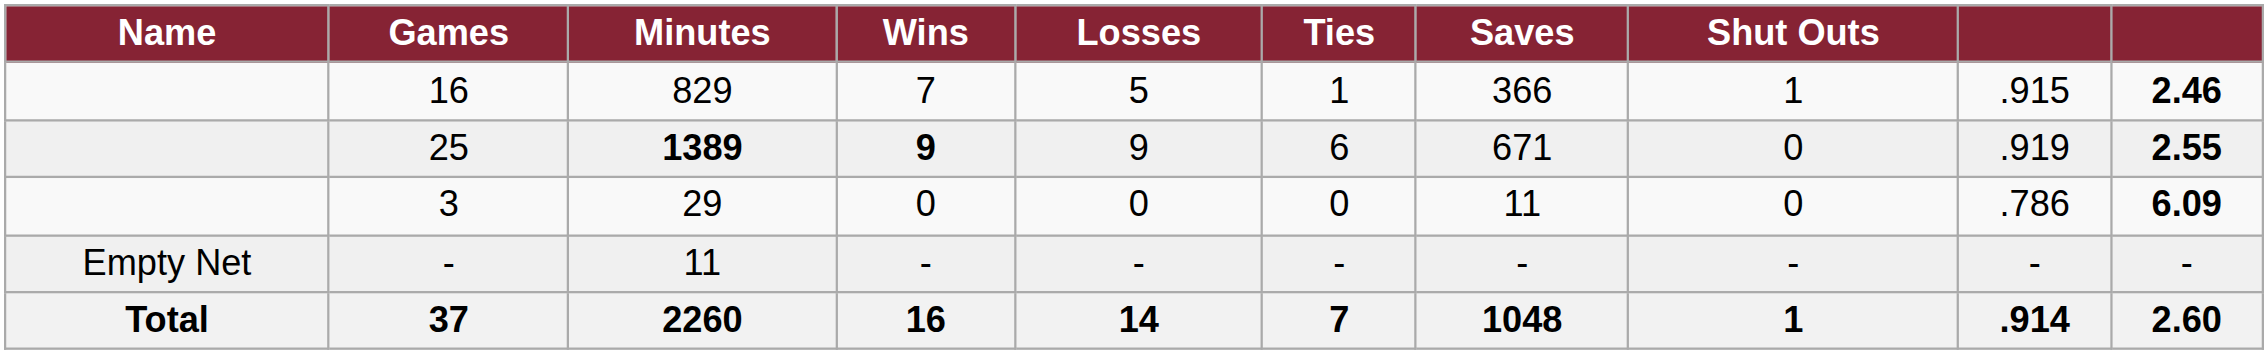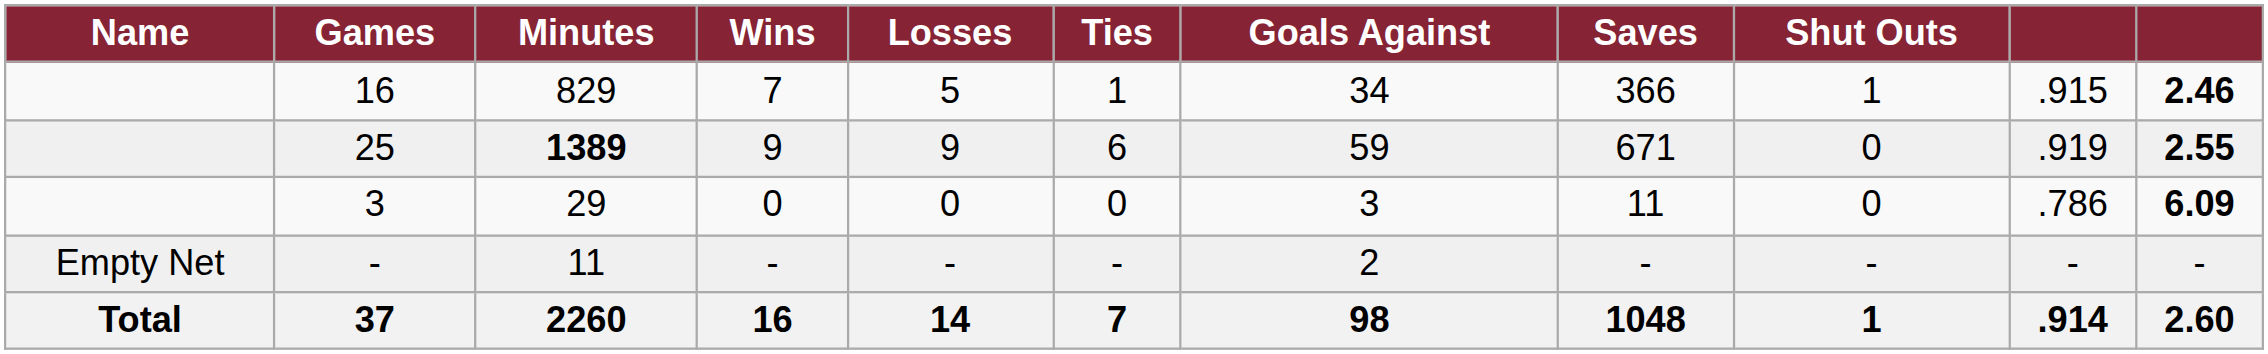+ column: (1369, 33)
(926, 147) bold -> (773, 147) normal
